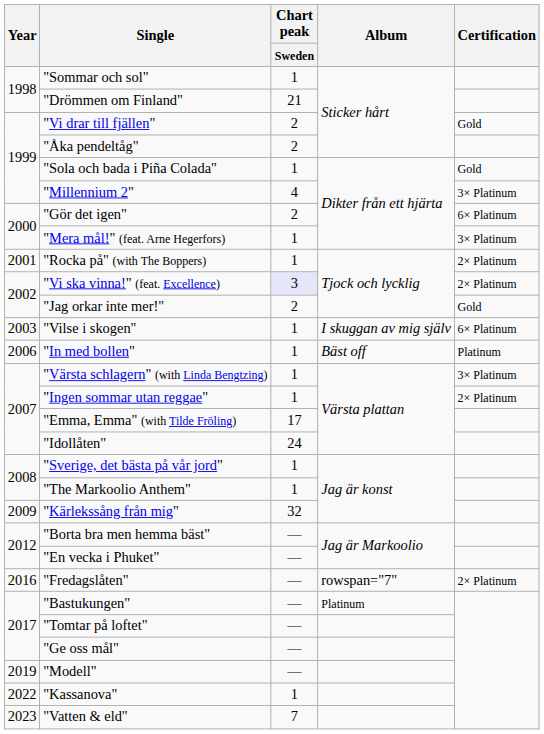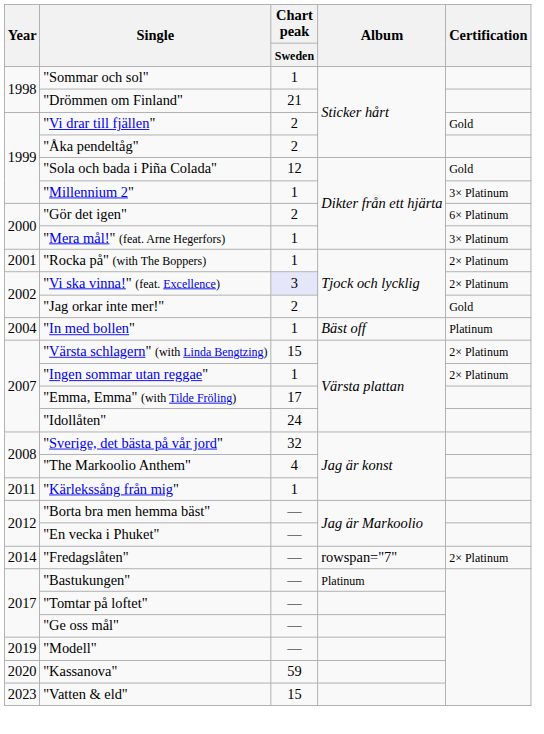(294, 169) 1 -> (294, 169) 12
(294, 191) 4 -> (294, 191) 1
- row: (90, 329)
(22, 351) 2006 -> (22, 329) 2004
(294, 374) 1 -> (294, 351) 15
(487, 375) 3× Platinum -> (479, 352) 2× Platinum
(294, 466) 1 -> (294, 443) 32
(294, 488) 1 -> (294, 466) 4
(22, 511) 2009 -> (22, 488) 2011
(294, 511) 32 -> (294, 488) 1
(22, 580) 2016 -> (22, 557) 2014
(22, 694) 2022 -> (22, 671) 2020
(294, 694) 1 -> (294, 671) 59
(294, 717) 7 -> (294, 694) 15
